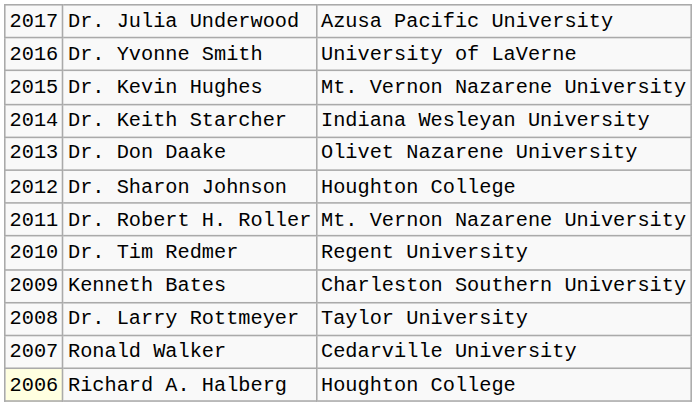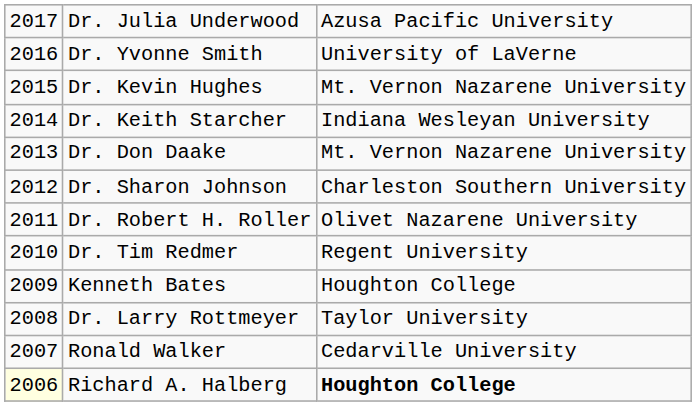(479, 154) Olivet Nazarene University -> (504, 154) Mt. Vernon Nazarene University
(418, 187) Houghton College -> (504, 187) Charleston Southern University
(504, 220) Mt. Vernon Nazarene University -> (479, 220) Olivet Nazarene University
(504, 286) Charleston Southern University -> (418, 286) Houghton College
(418, 385) normal -> (418, 385) bold
